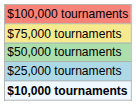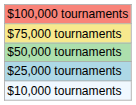(67, 91) bold -> (64, 91) normal
